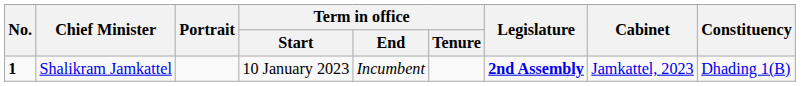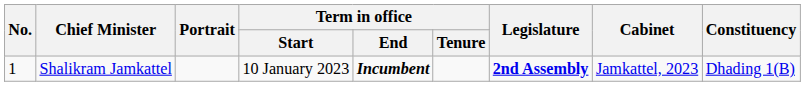(12, 68) bold -> (12, 68) normal
(391, 68) normal -> (393, 68) bold
